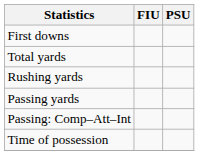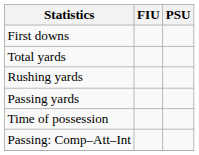rows swapped: (69, 119) <-> (58, 139)
